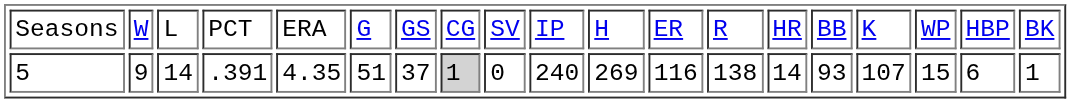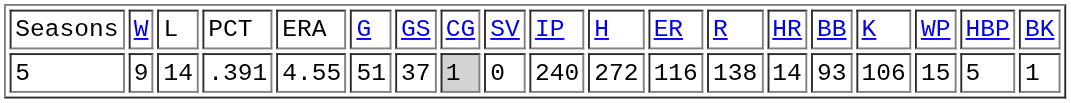(312, 73) 4.35 -> (312, 73) 4.55
(616, 73) 269 -> (616, 73) 272
(884, 73) 107 -> (884, 73) 106
(973, 73) 6 -> (973, 73) 5
